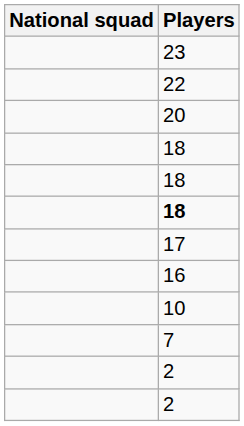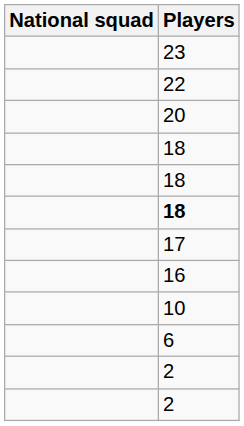(169, 340) 7 -> (169, 340) 6
